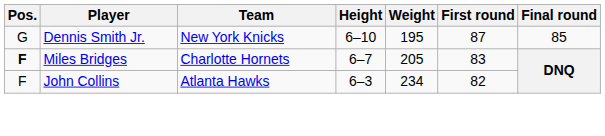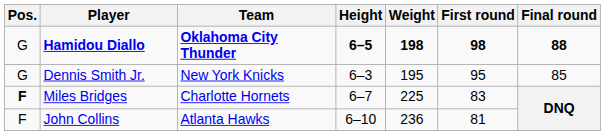+ row: (94, 45)
(361, 37) 6–10 -> (361, 75) 6–3
(478, 37) 87 -> (478, 75) 95
(412, 59) 205 -> (412, 97) 225
(361, 81) 6–3 -> (361, 119) 6–10
(412, 81) 234 -> (412, 119) 236
(478, 81) 82 -> (478, 119) 81
